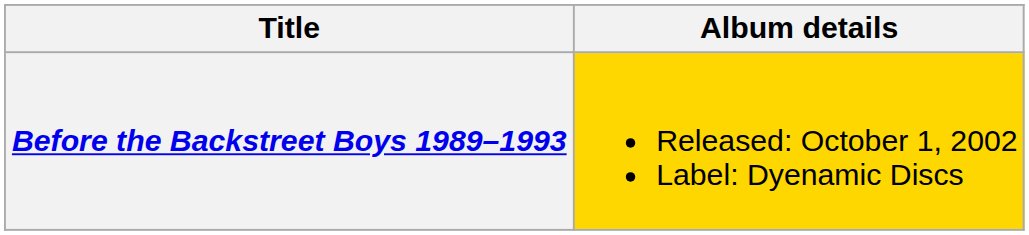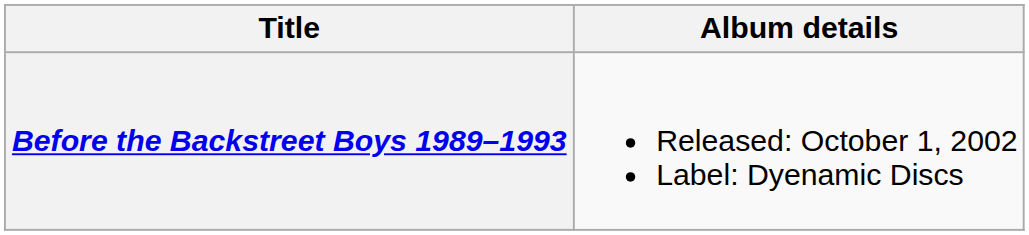(799, 158) gold background -> (799, 158) no background
